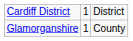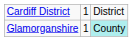(109, 28) no background -> (109, 28) paleturquoise background
